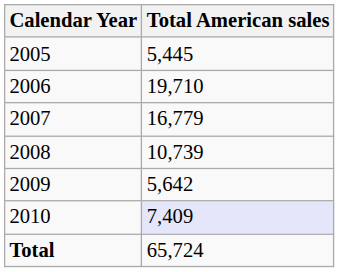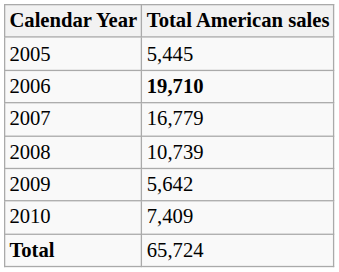(175, 86) normal -> (175, 86) bold
(170, 217) lavender background -> (170, 217) no background
